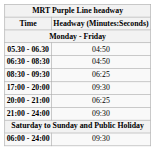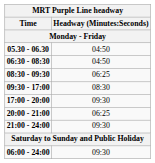+ row: (28, 88)
